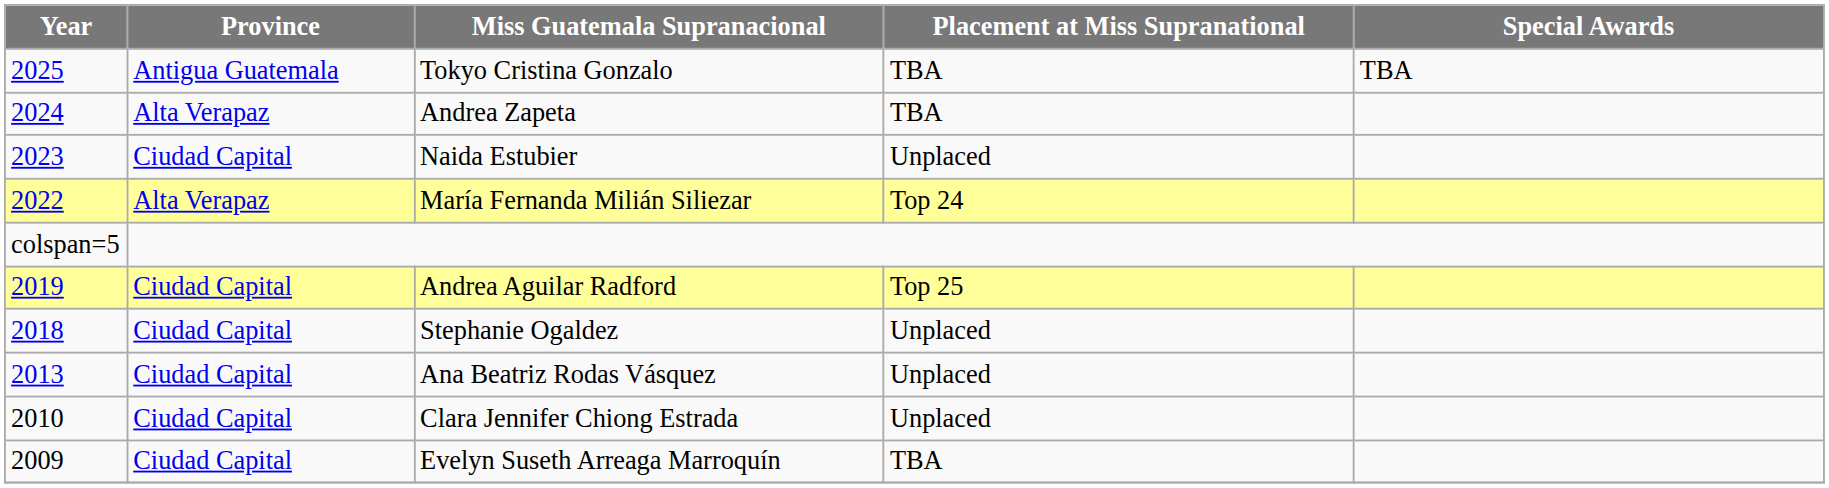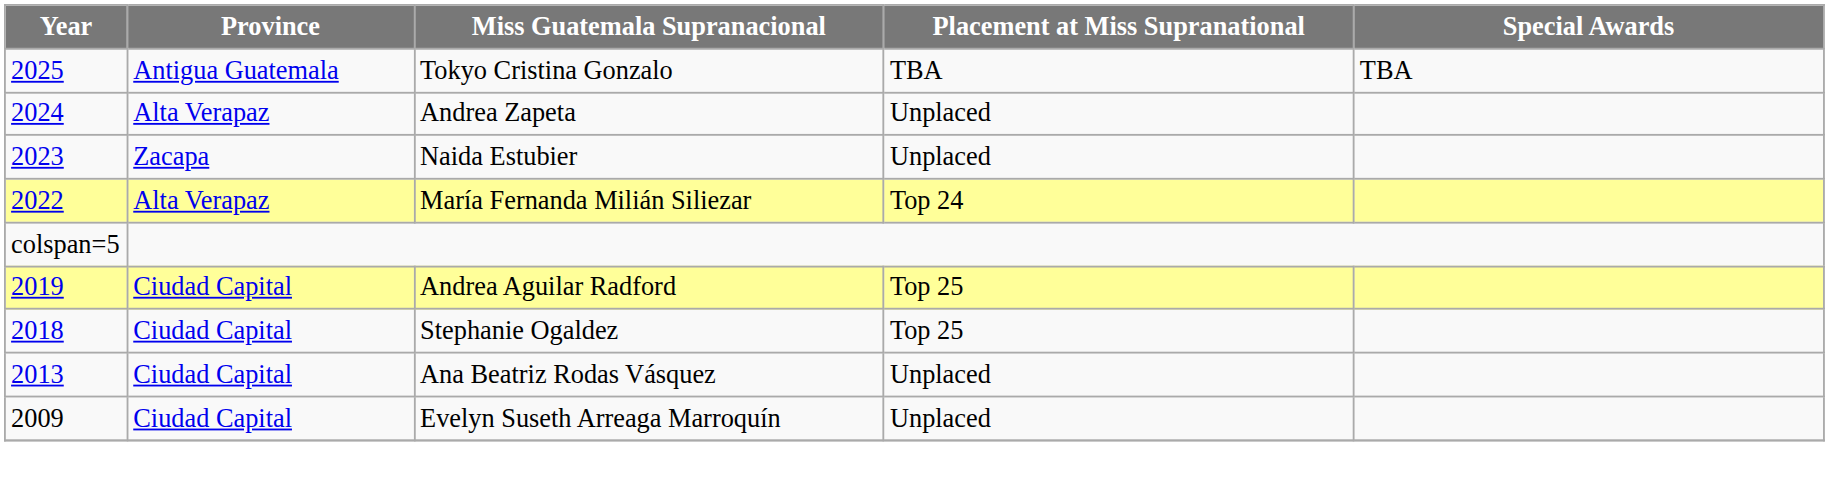(916, 113) TBA -> (940, 113) Unplaced
(213, 157) Ciudad Capital -> (171, 157) Zacapa
(940, 330) Unplaced -> (927, 330) Top 25
- row: (37, 417)
(916, 461) TBA -> (940, 417) Unplaced
